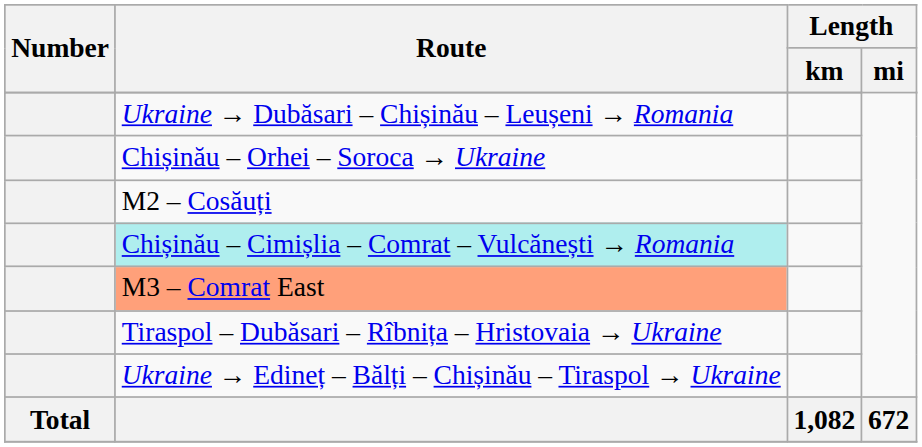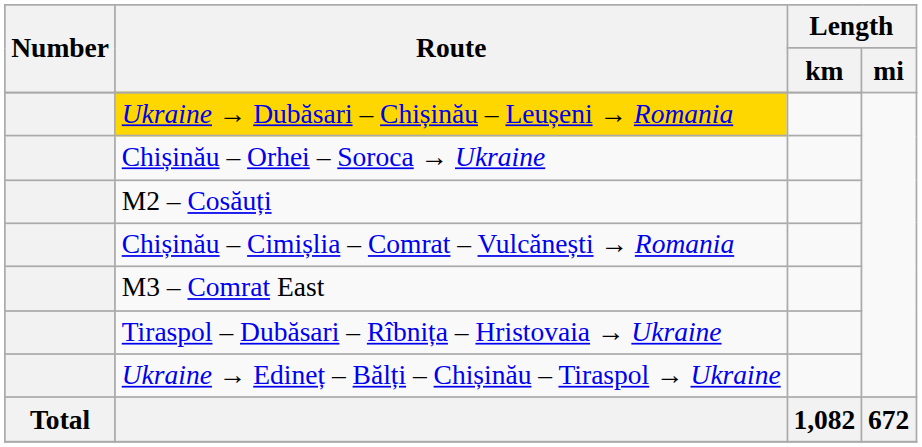(427, 113) no background -> (427, 113) gold background
(428, 244) paleturquoise background -> (428, 244) no background
(223, 288) lightsalmon background -> (223, 288) no background
